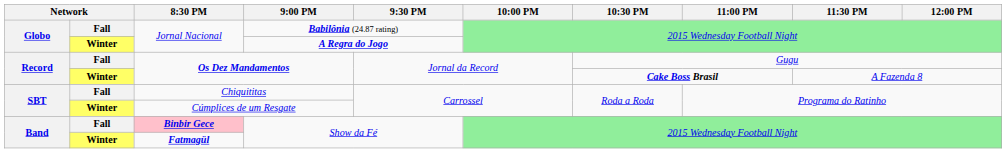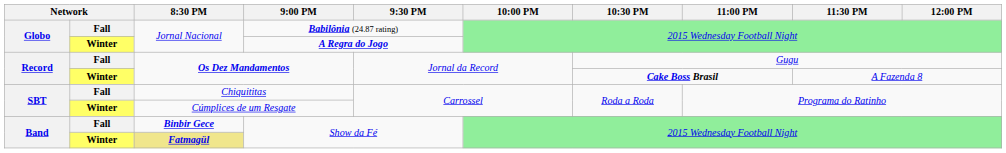(189, 124) pink background -> (189, 124) no background
(189, 140) no background -> (189, 140) khaki background
